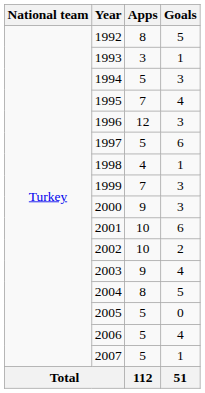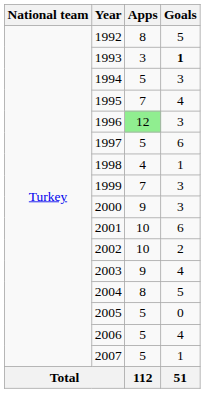(180, 57) normal -> (180, 57) bold
(143, 121) no background -> (143, 121) lightgreen background
